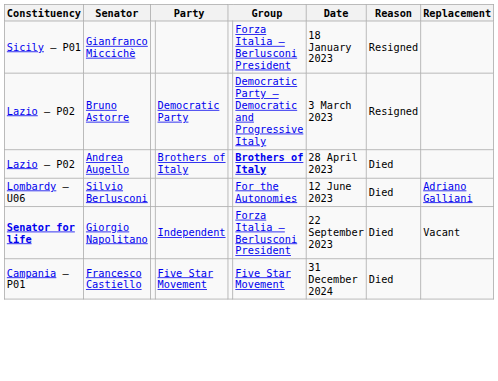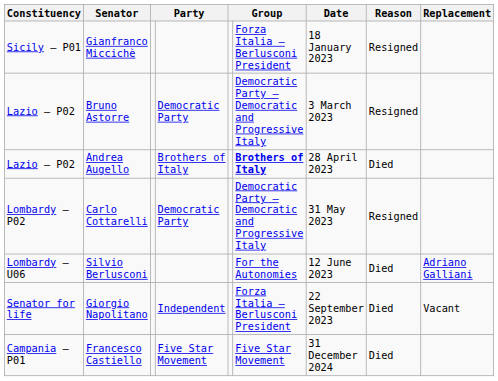+ row: (117, 216)
(41, 233) bold -> (41, 309) normal
